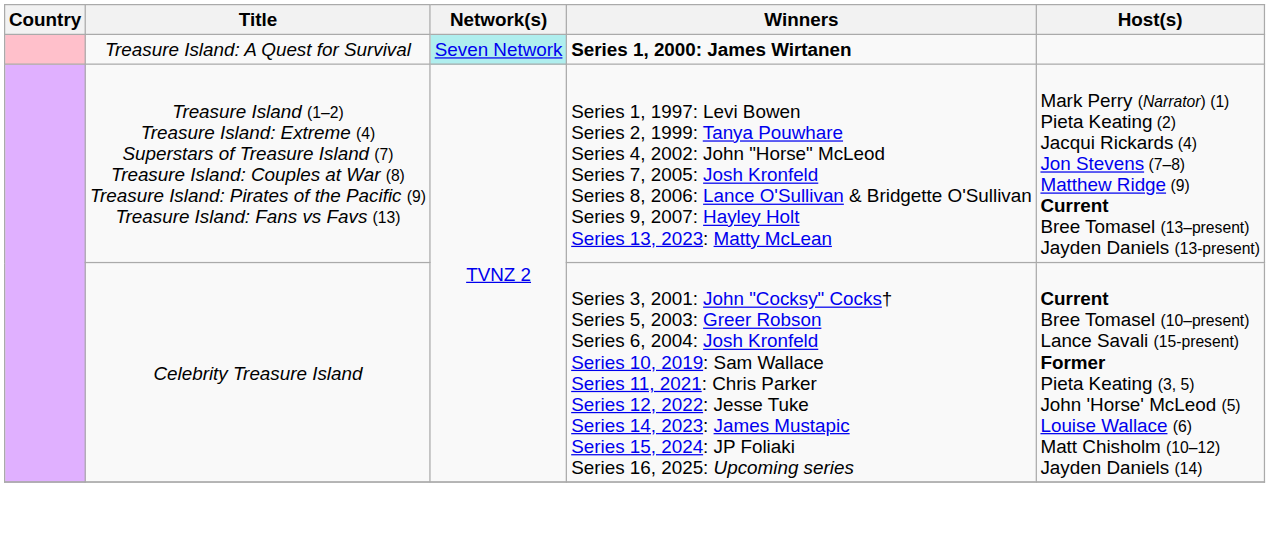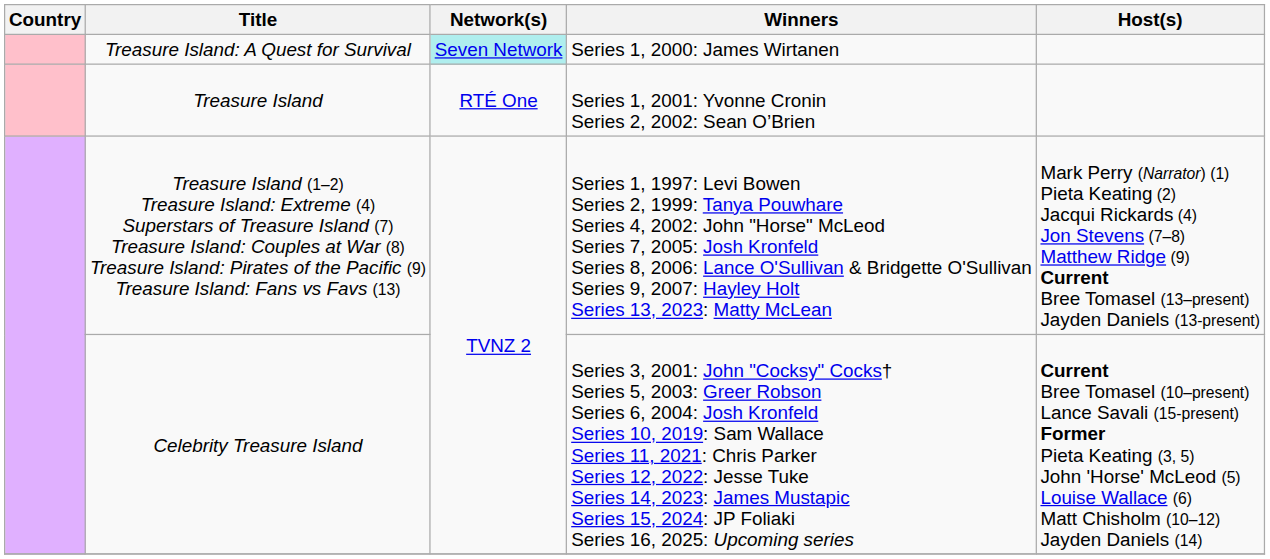(711, 50) bold -> (705, 50) normal
+ row: (258, 100)
